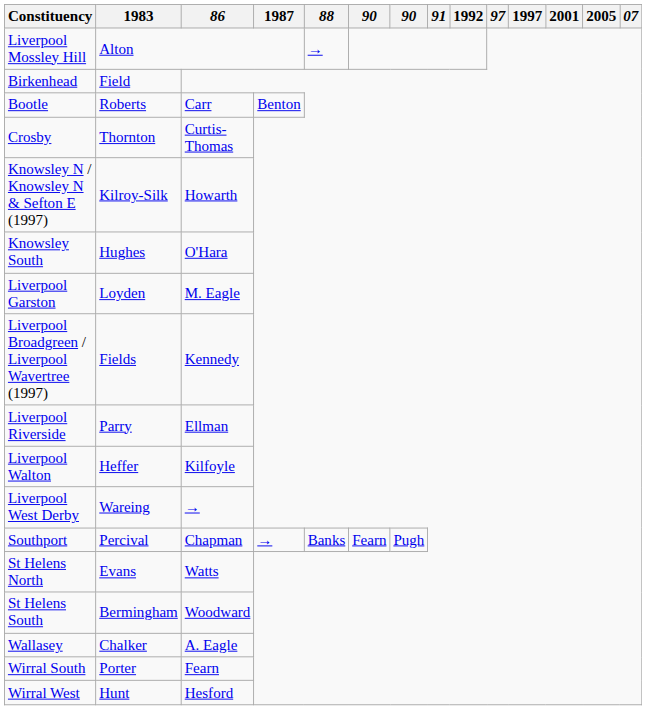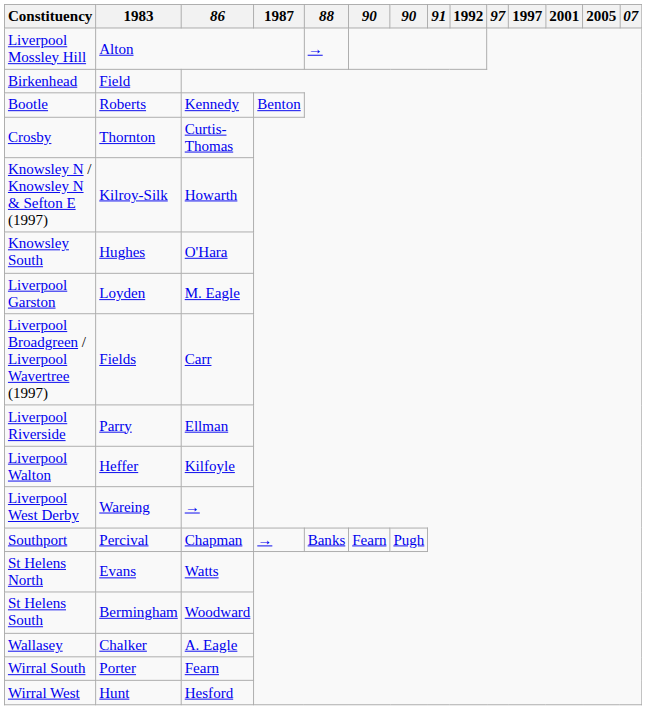(198, 104) Carr -> (212, 104) Kennedy
(212, 359) Kennedy -> (198, 359) Carr
